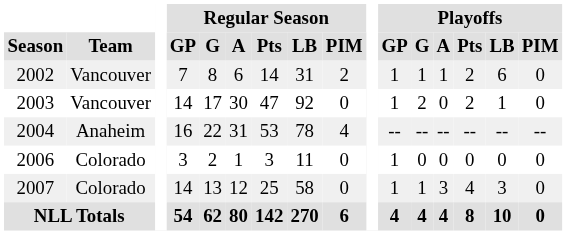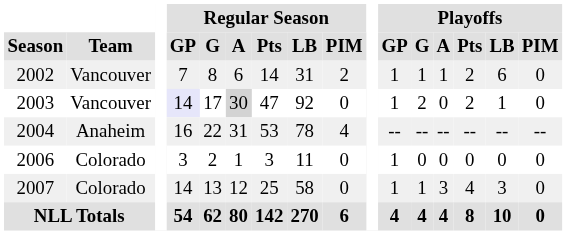(183, 103) no background -> (183, 103) lavender background
(239, 103) no background -> (239, 103) lightgrey background
